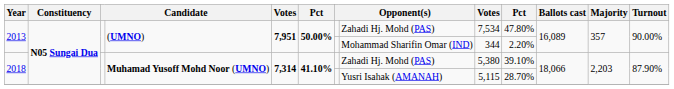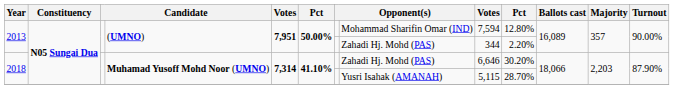(388, 28) Zahadi Hj. Mohd (PAS) -> (407, 28) Mohammad Sharifin Omar (IND)
(489, 28) 7,534 -> (489, 28) 7,594
(519, 28) 47.80% -> (519, 28) 12.80%
(407, 44) Mohammad Sharifin Omar (IND) -> (388, 44) Zahadi Hj. Mohd (PAS)
(489, 60) 5,380 -> (489, 60) 6,646
(519, 60) 39.10% -> (519, 60) 30.20%
